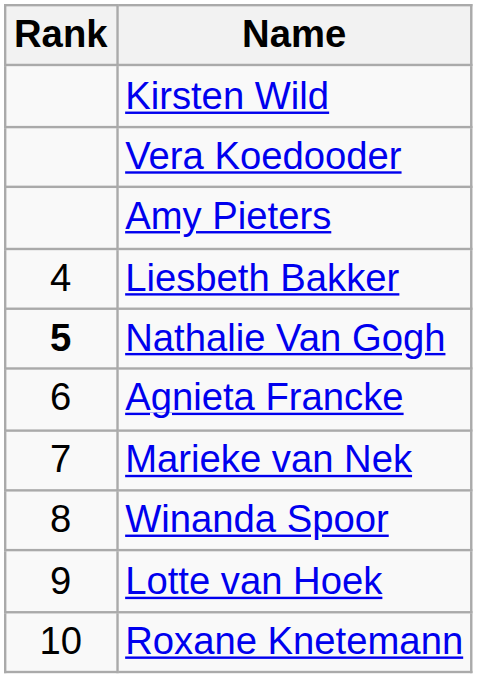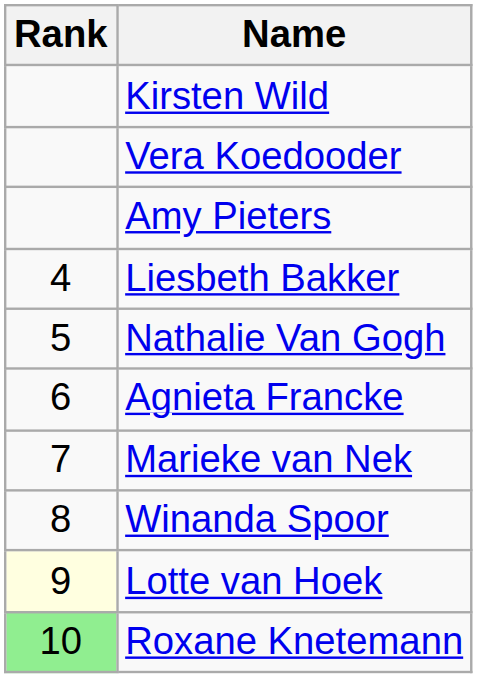(61, 338) bold -> (61, 338) normal
(61, 580) no background -> (61, 580) lightyellow background
(61, 641) no background -> (61, 641) lightgreen background
